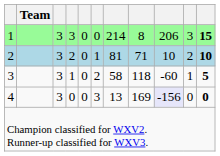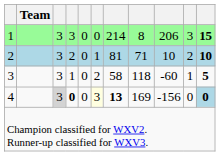(60, 96) no background -> (60, 96) lightgrey background
(72, 96) normal -> (72, 96) bold
(97, 96) no background -> (97, 96) lightyellow background
(116, 96) normal -> (116, 96) bold
(169, 96) lavender background -> (169, 96) no background
(206, 96) no background -> (206, 96) lightblue background
